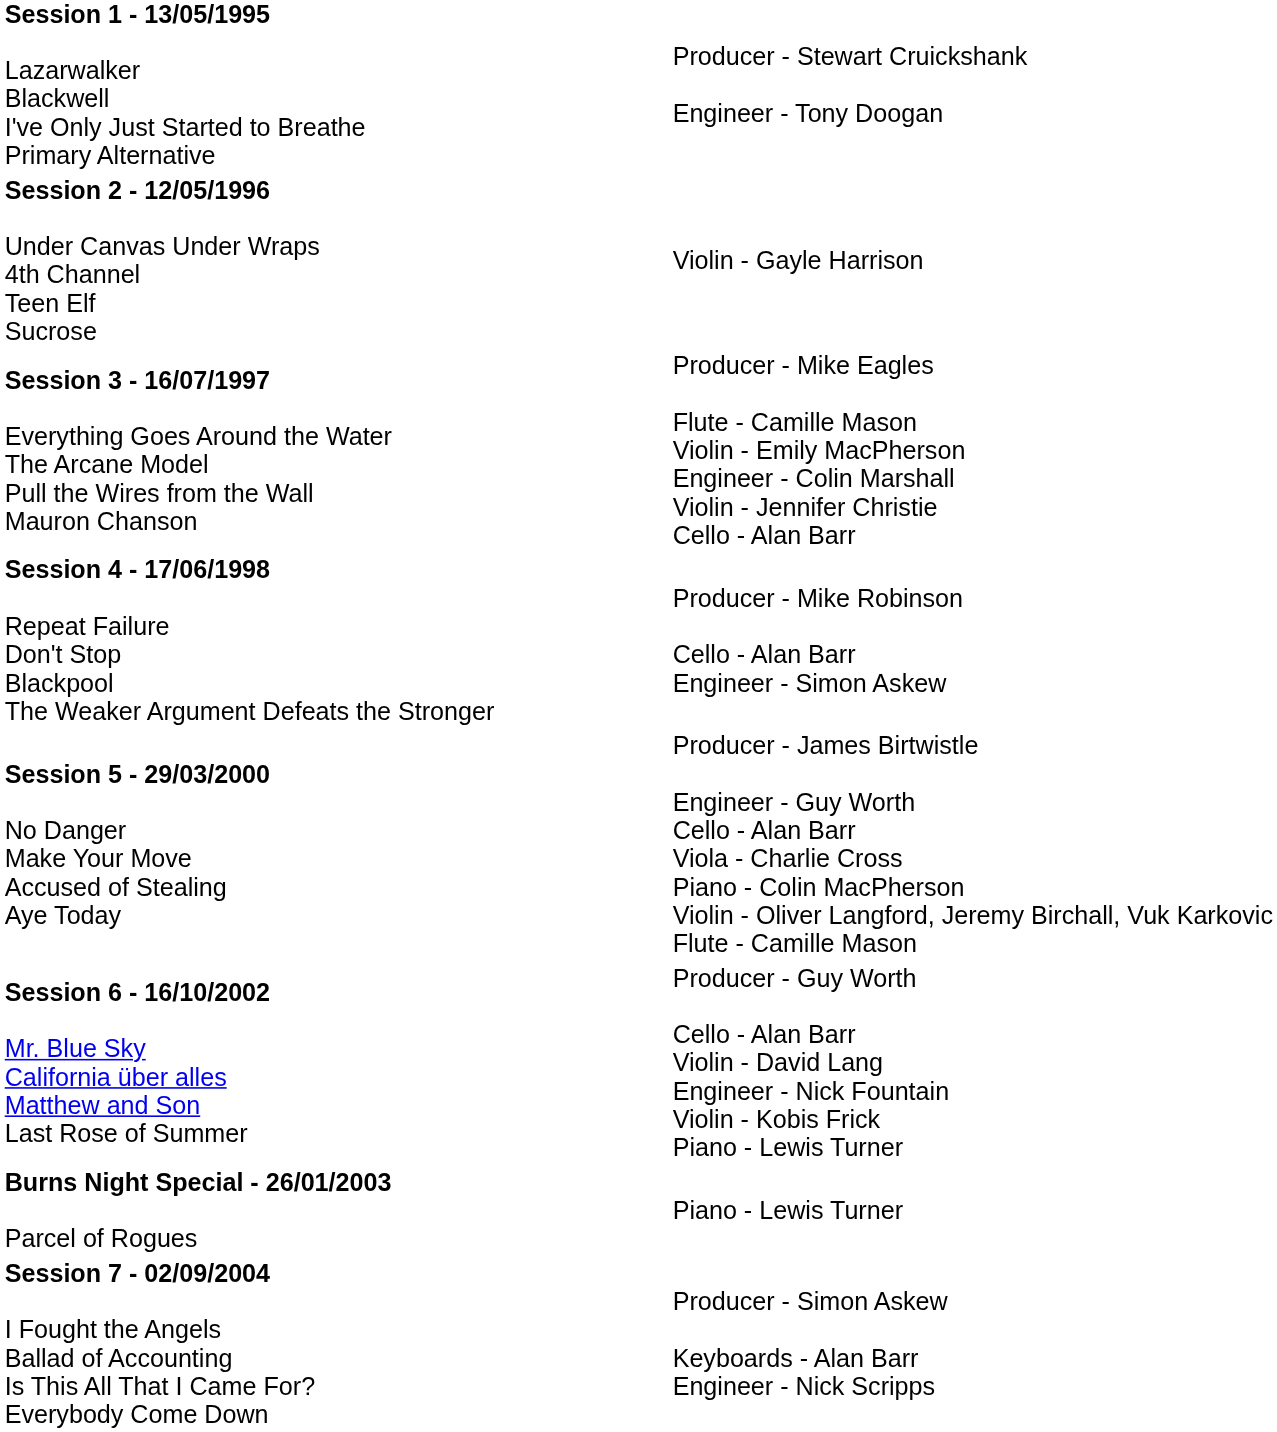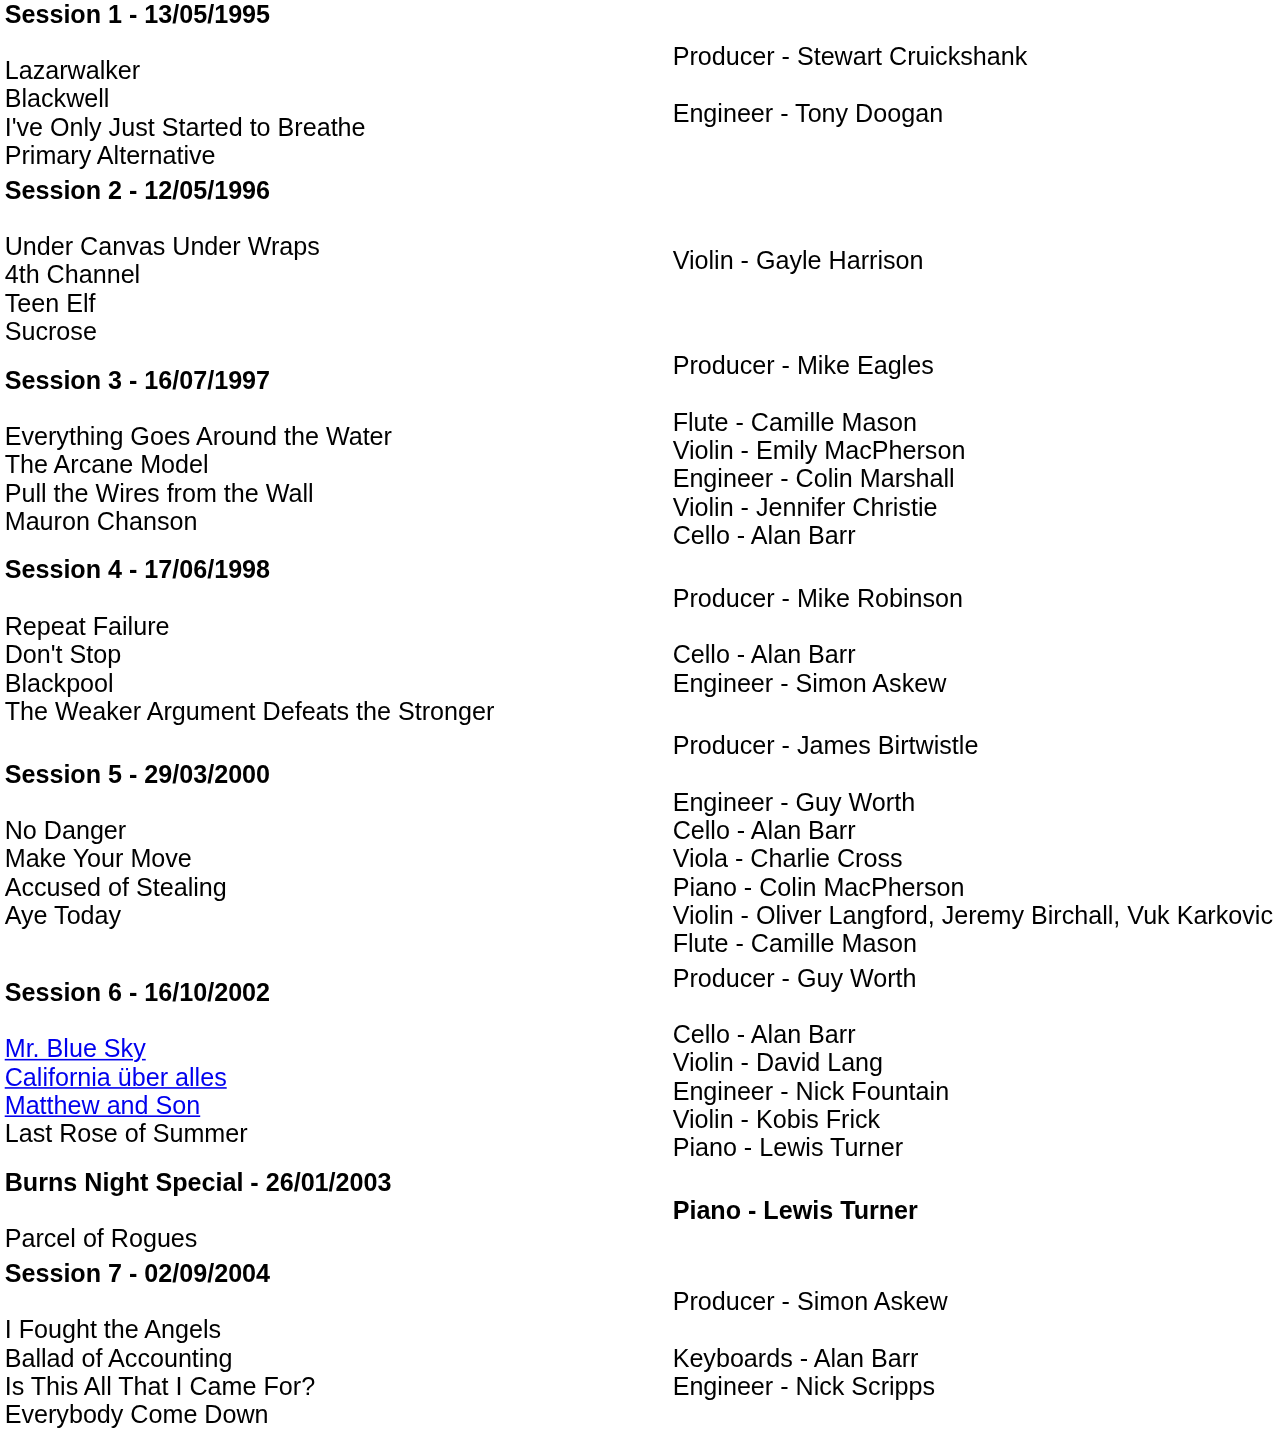(788, 1210) normal -> (795, 1210) bold
